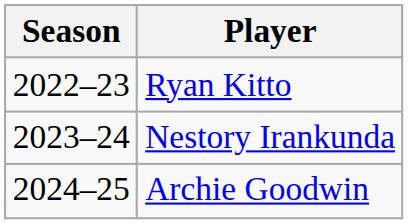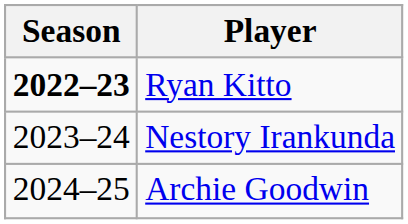(71, 84) normal -> (71, 84) bold
